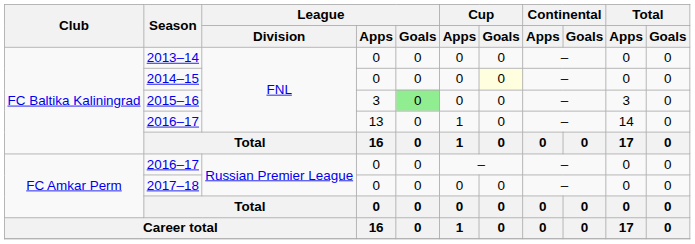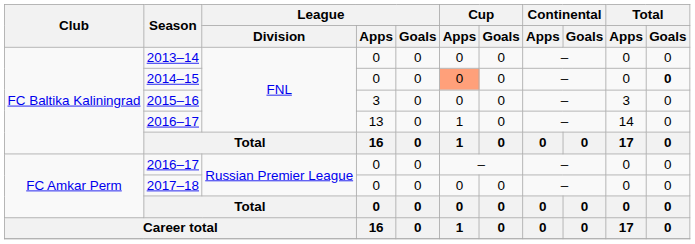(459, 79) no background -> (459, 79) lightsalmon background
(501, 79) lightyellow background -> (501, 79) no background
(668, 79) normal -> (668, 79) bold
(418, 100) lightgreen background -> (418, 100) no background
